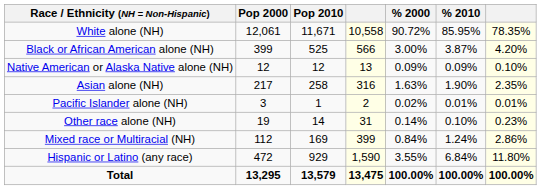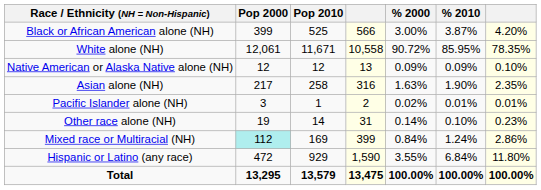rows swapped: (120, 31) <-> (120, 49)
(263, 139) no background -> (263, 139) paleturquoise background
